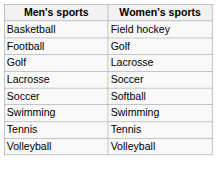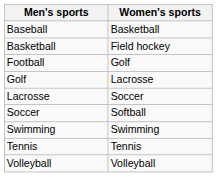+ row: (27, 29)
